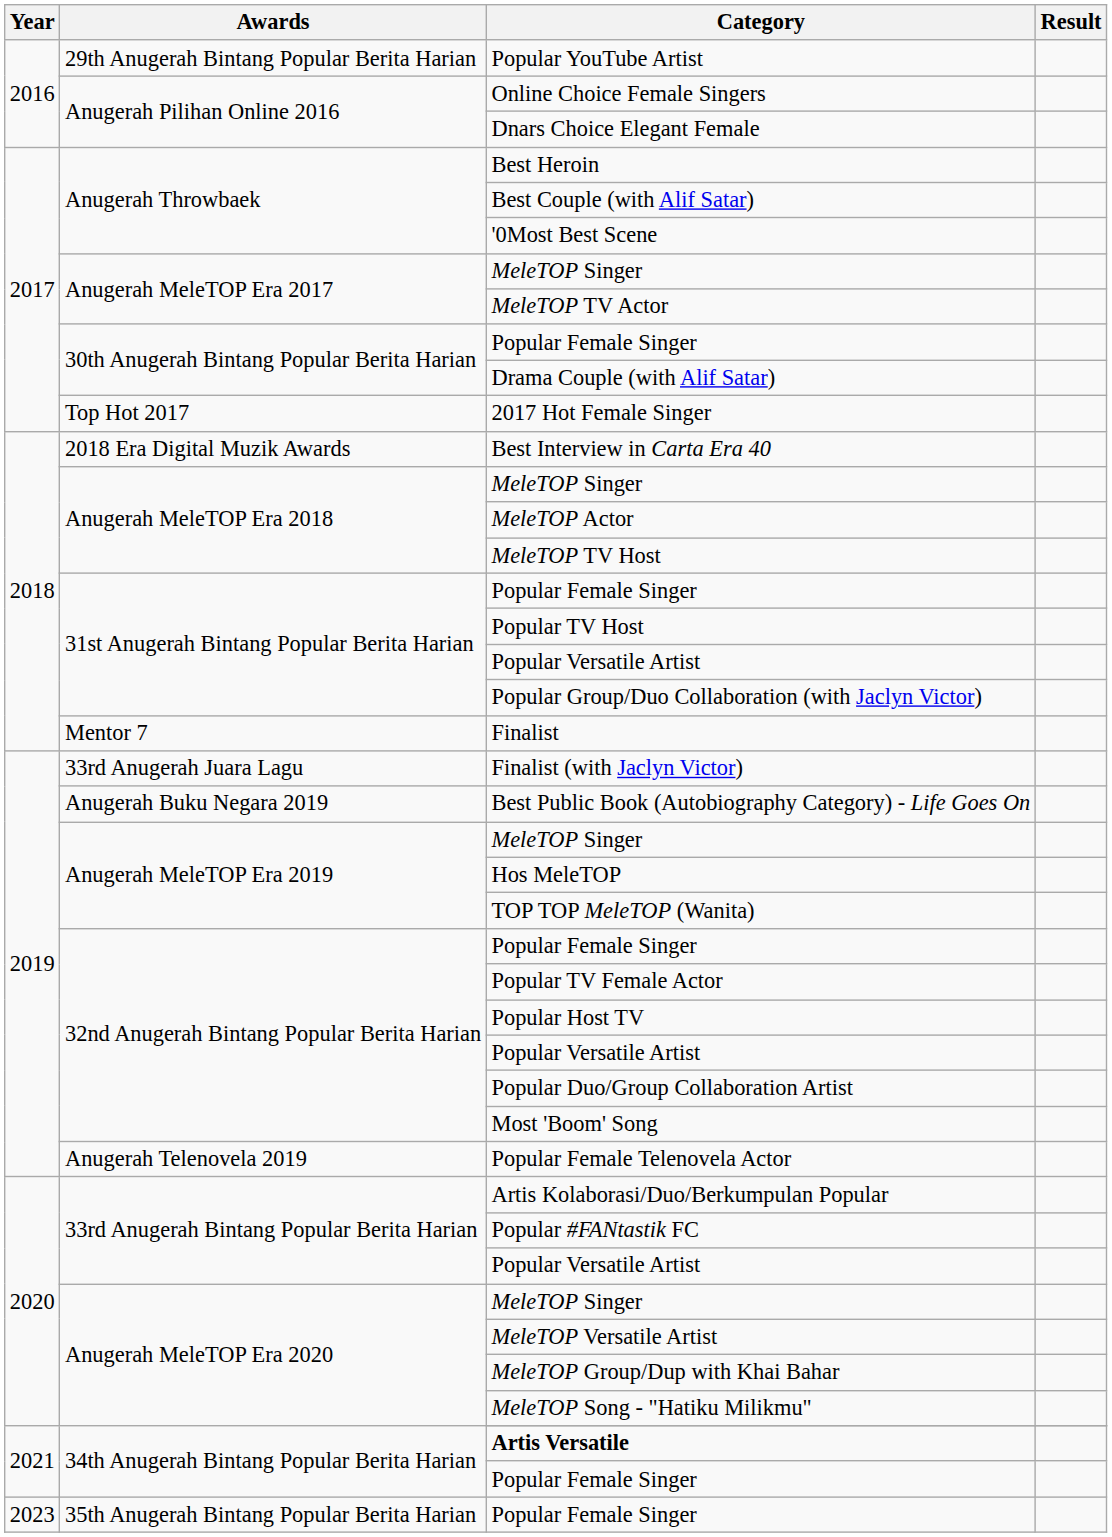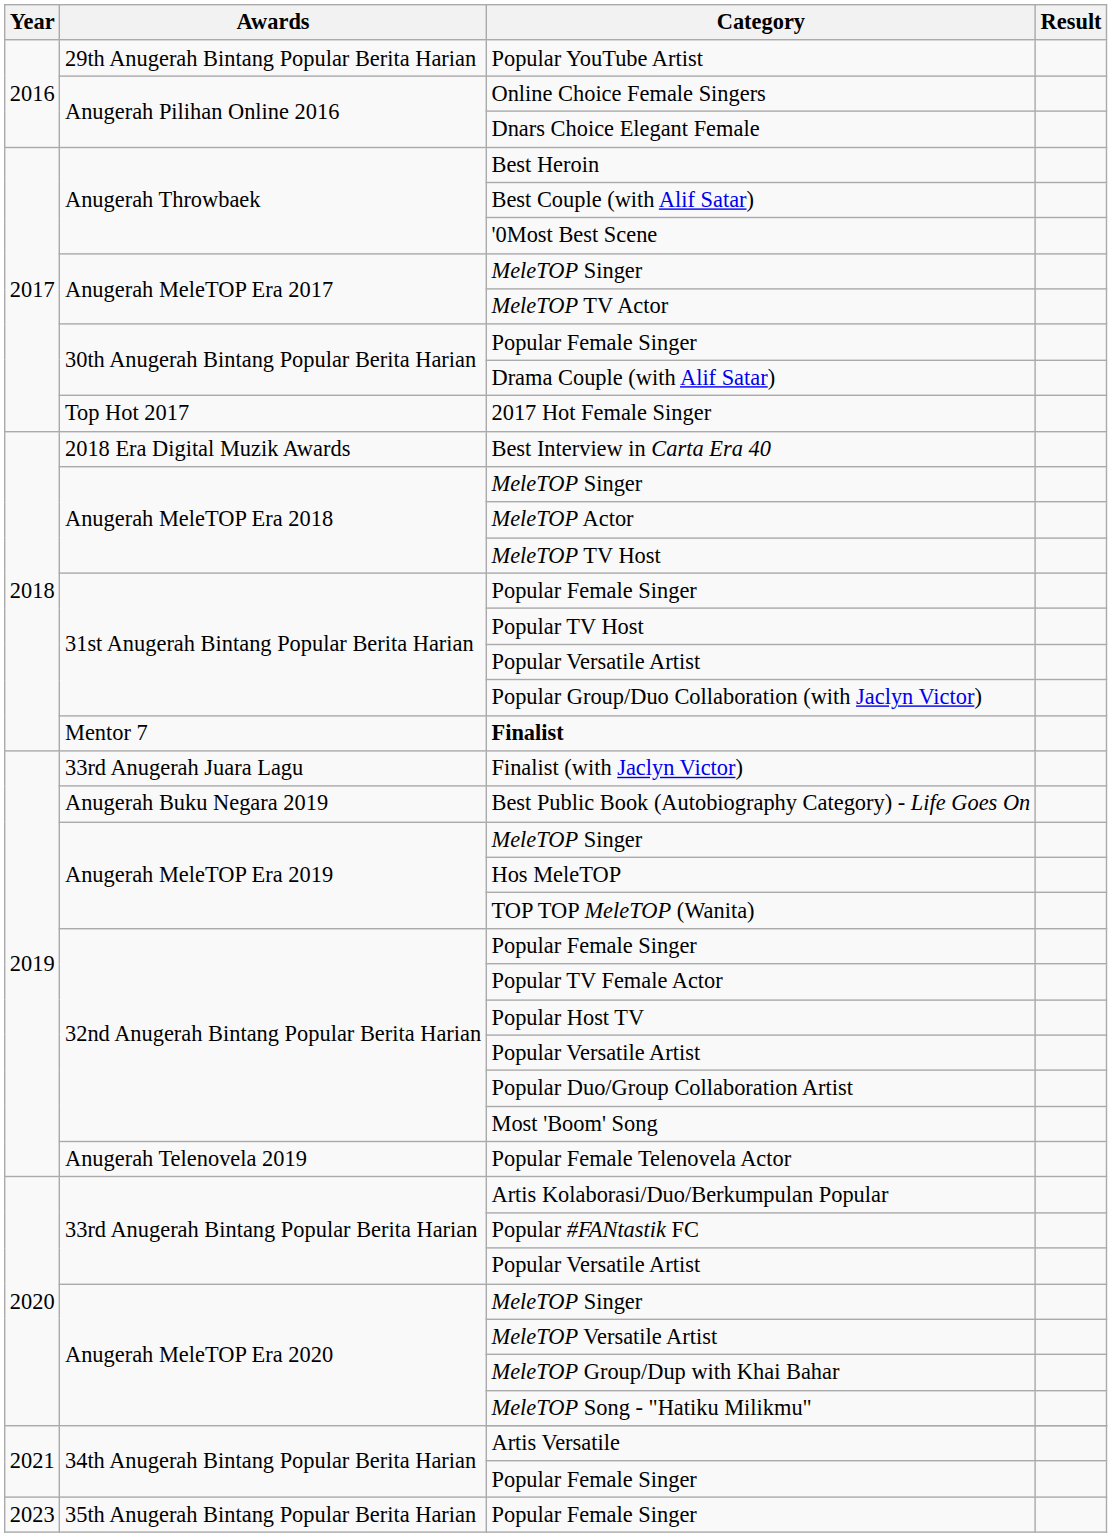(525, 732) normal -> (528, 732) bold
(560, 1443) bold -> (556, 1443) normal
